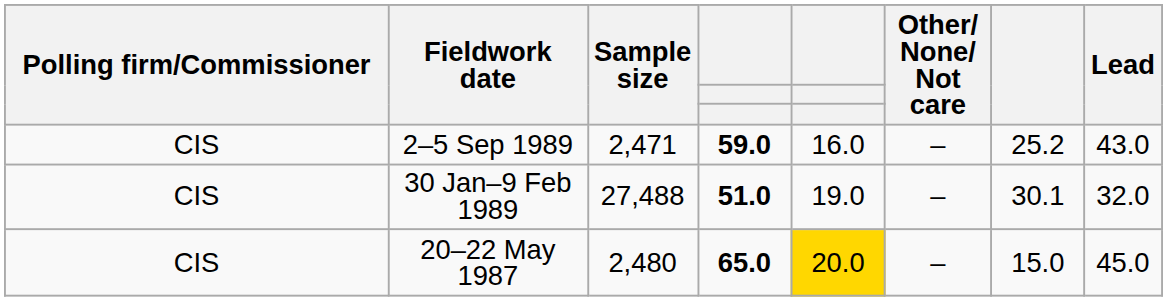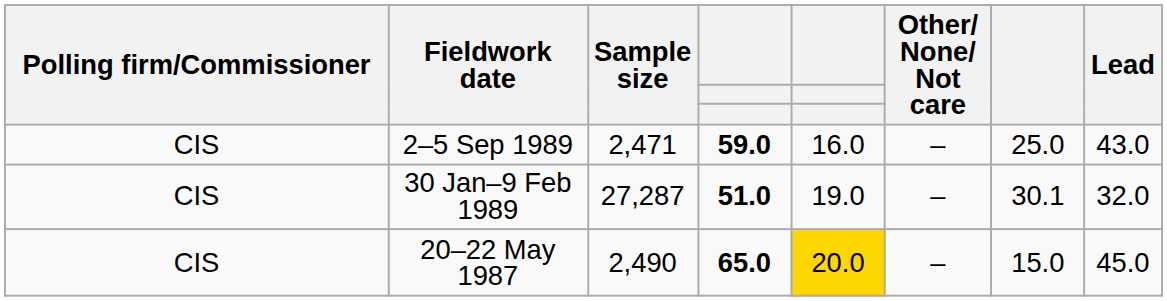(1038, 144) 25.2 -> (1038, 144) 25.0
(643, 197) 27,488 -> (643, 197) 27,287
(643, 263) 2,480 -> (643, 263) 2,490
